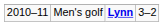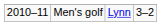(120, 13) bold -> (119, 13) normal
